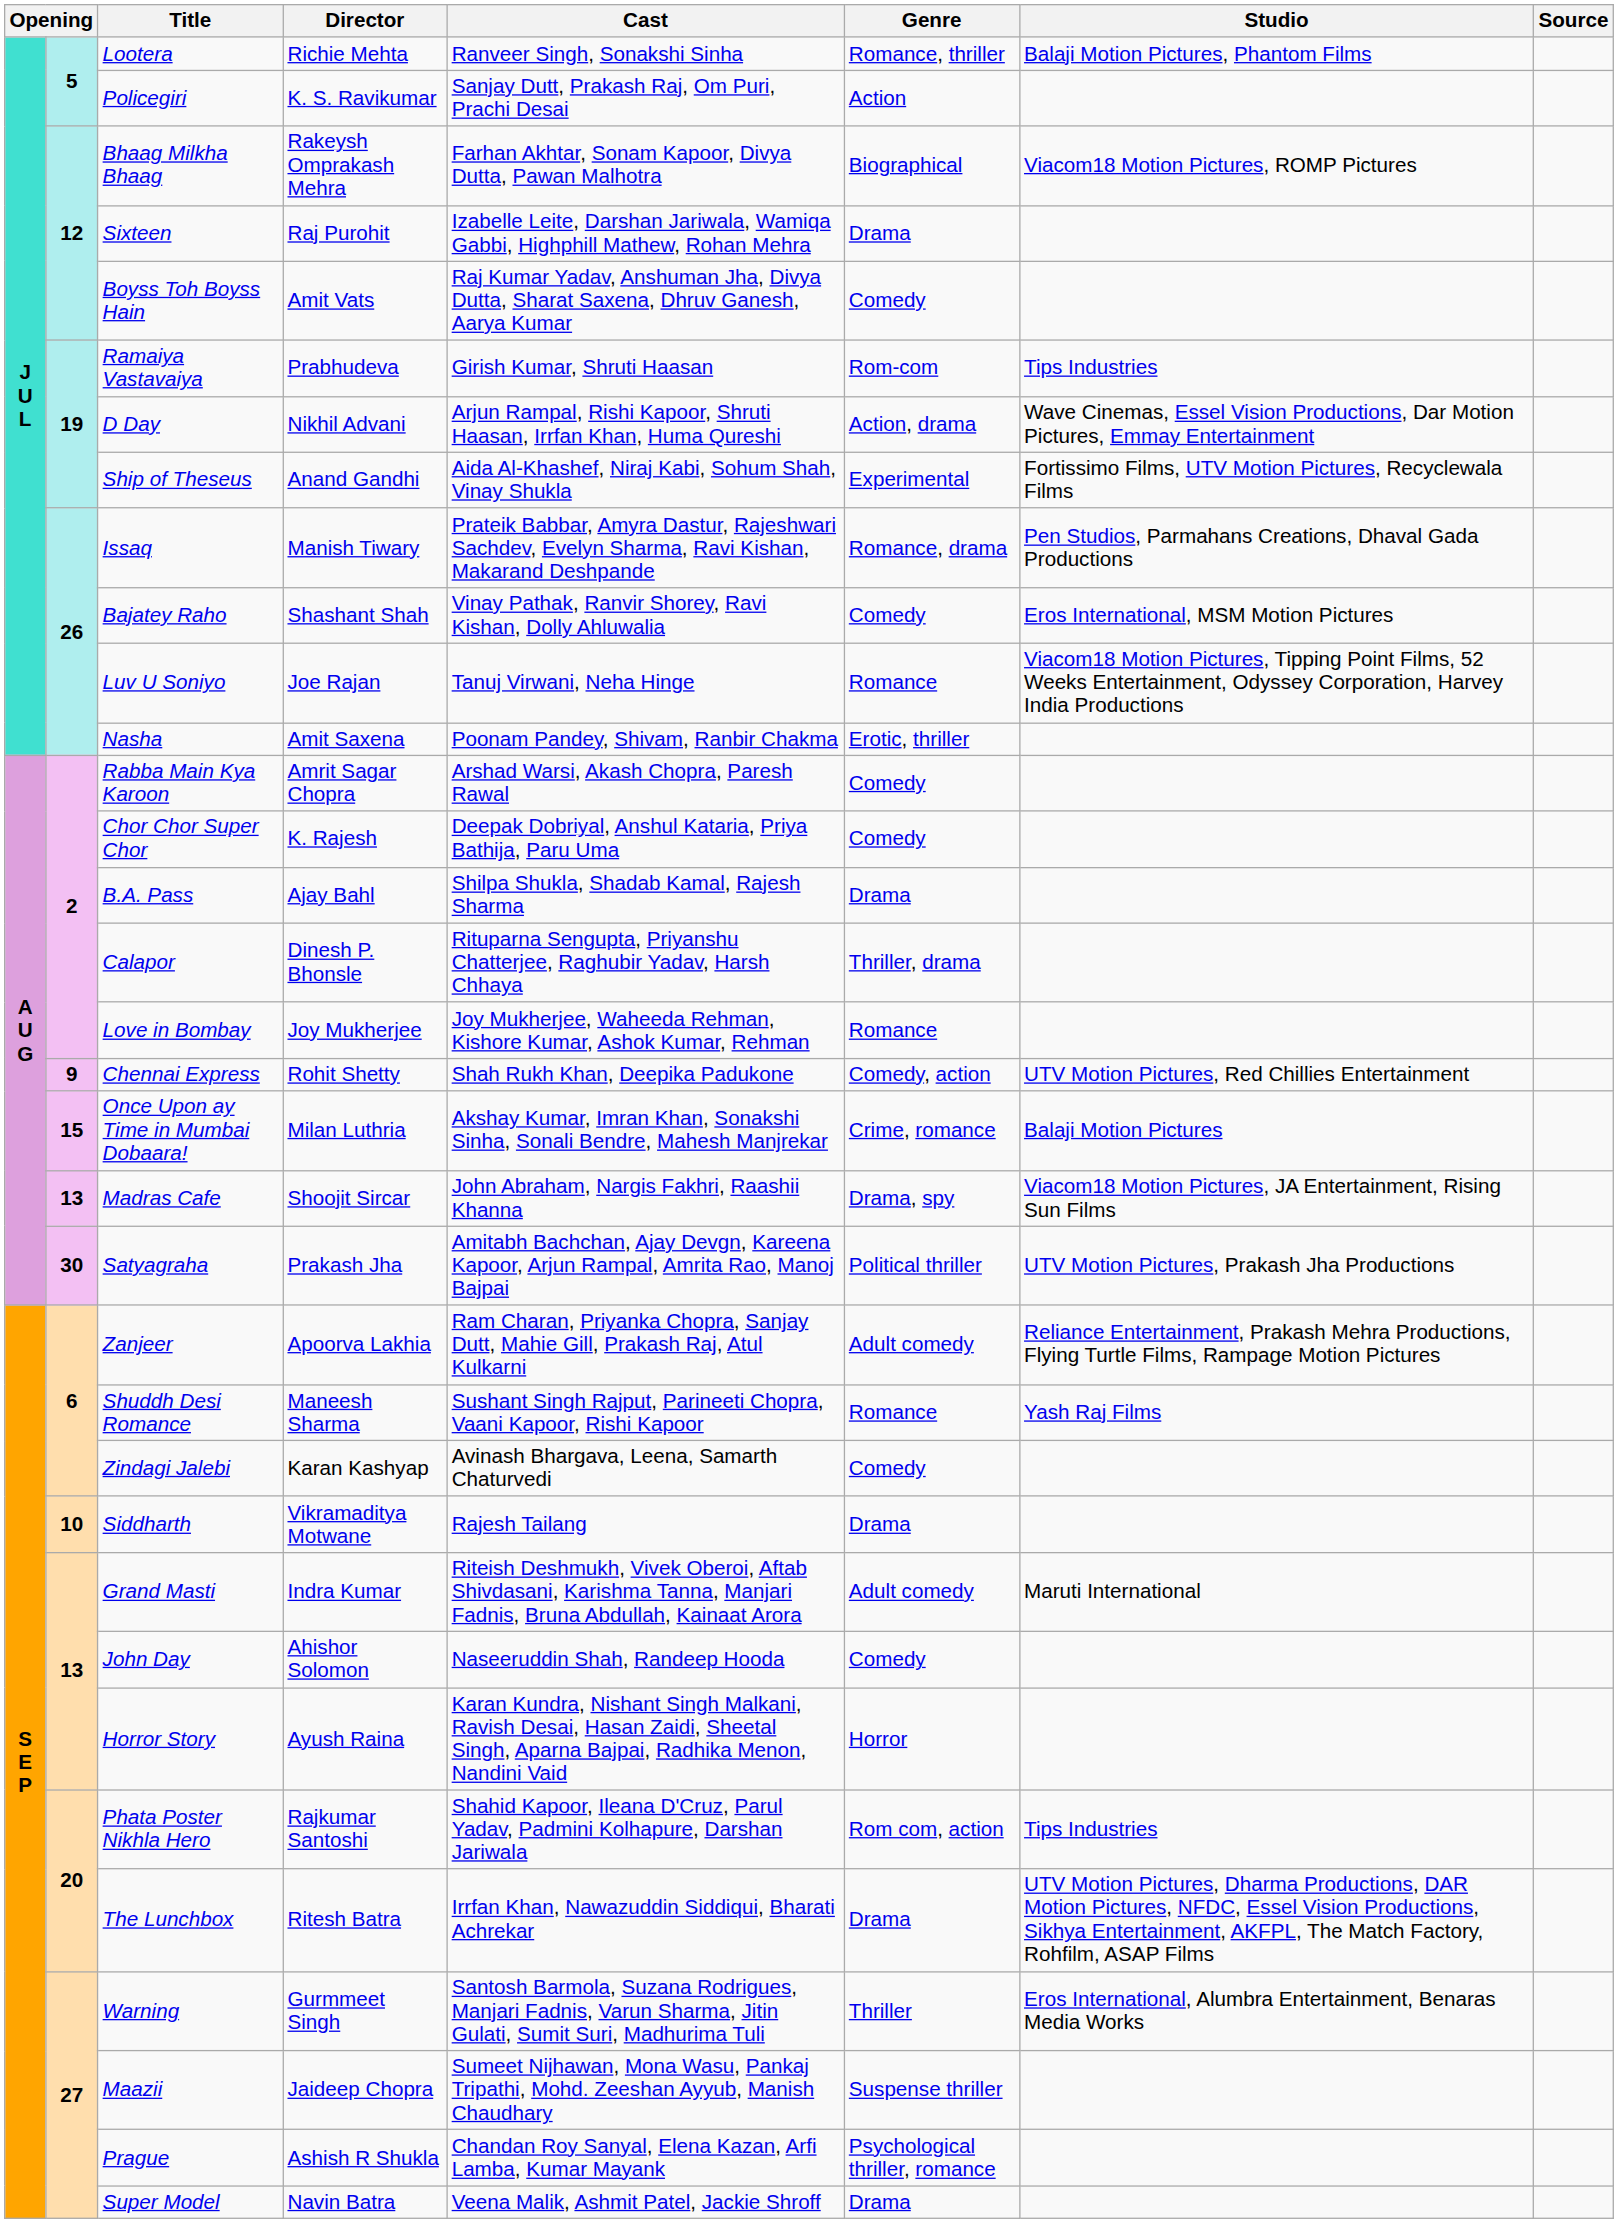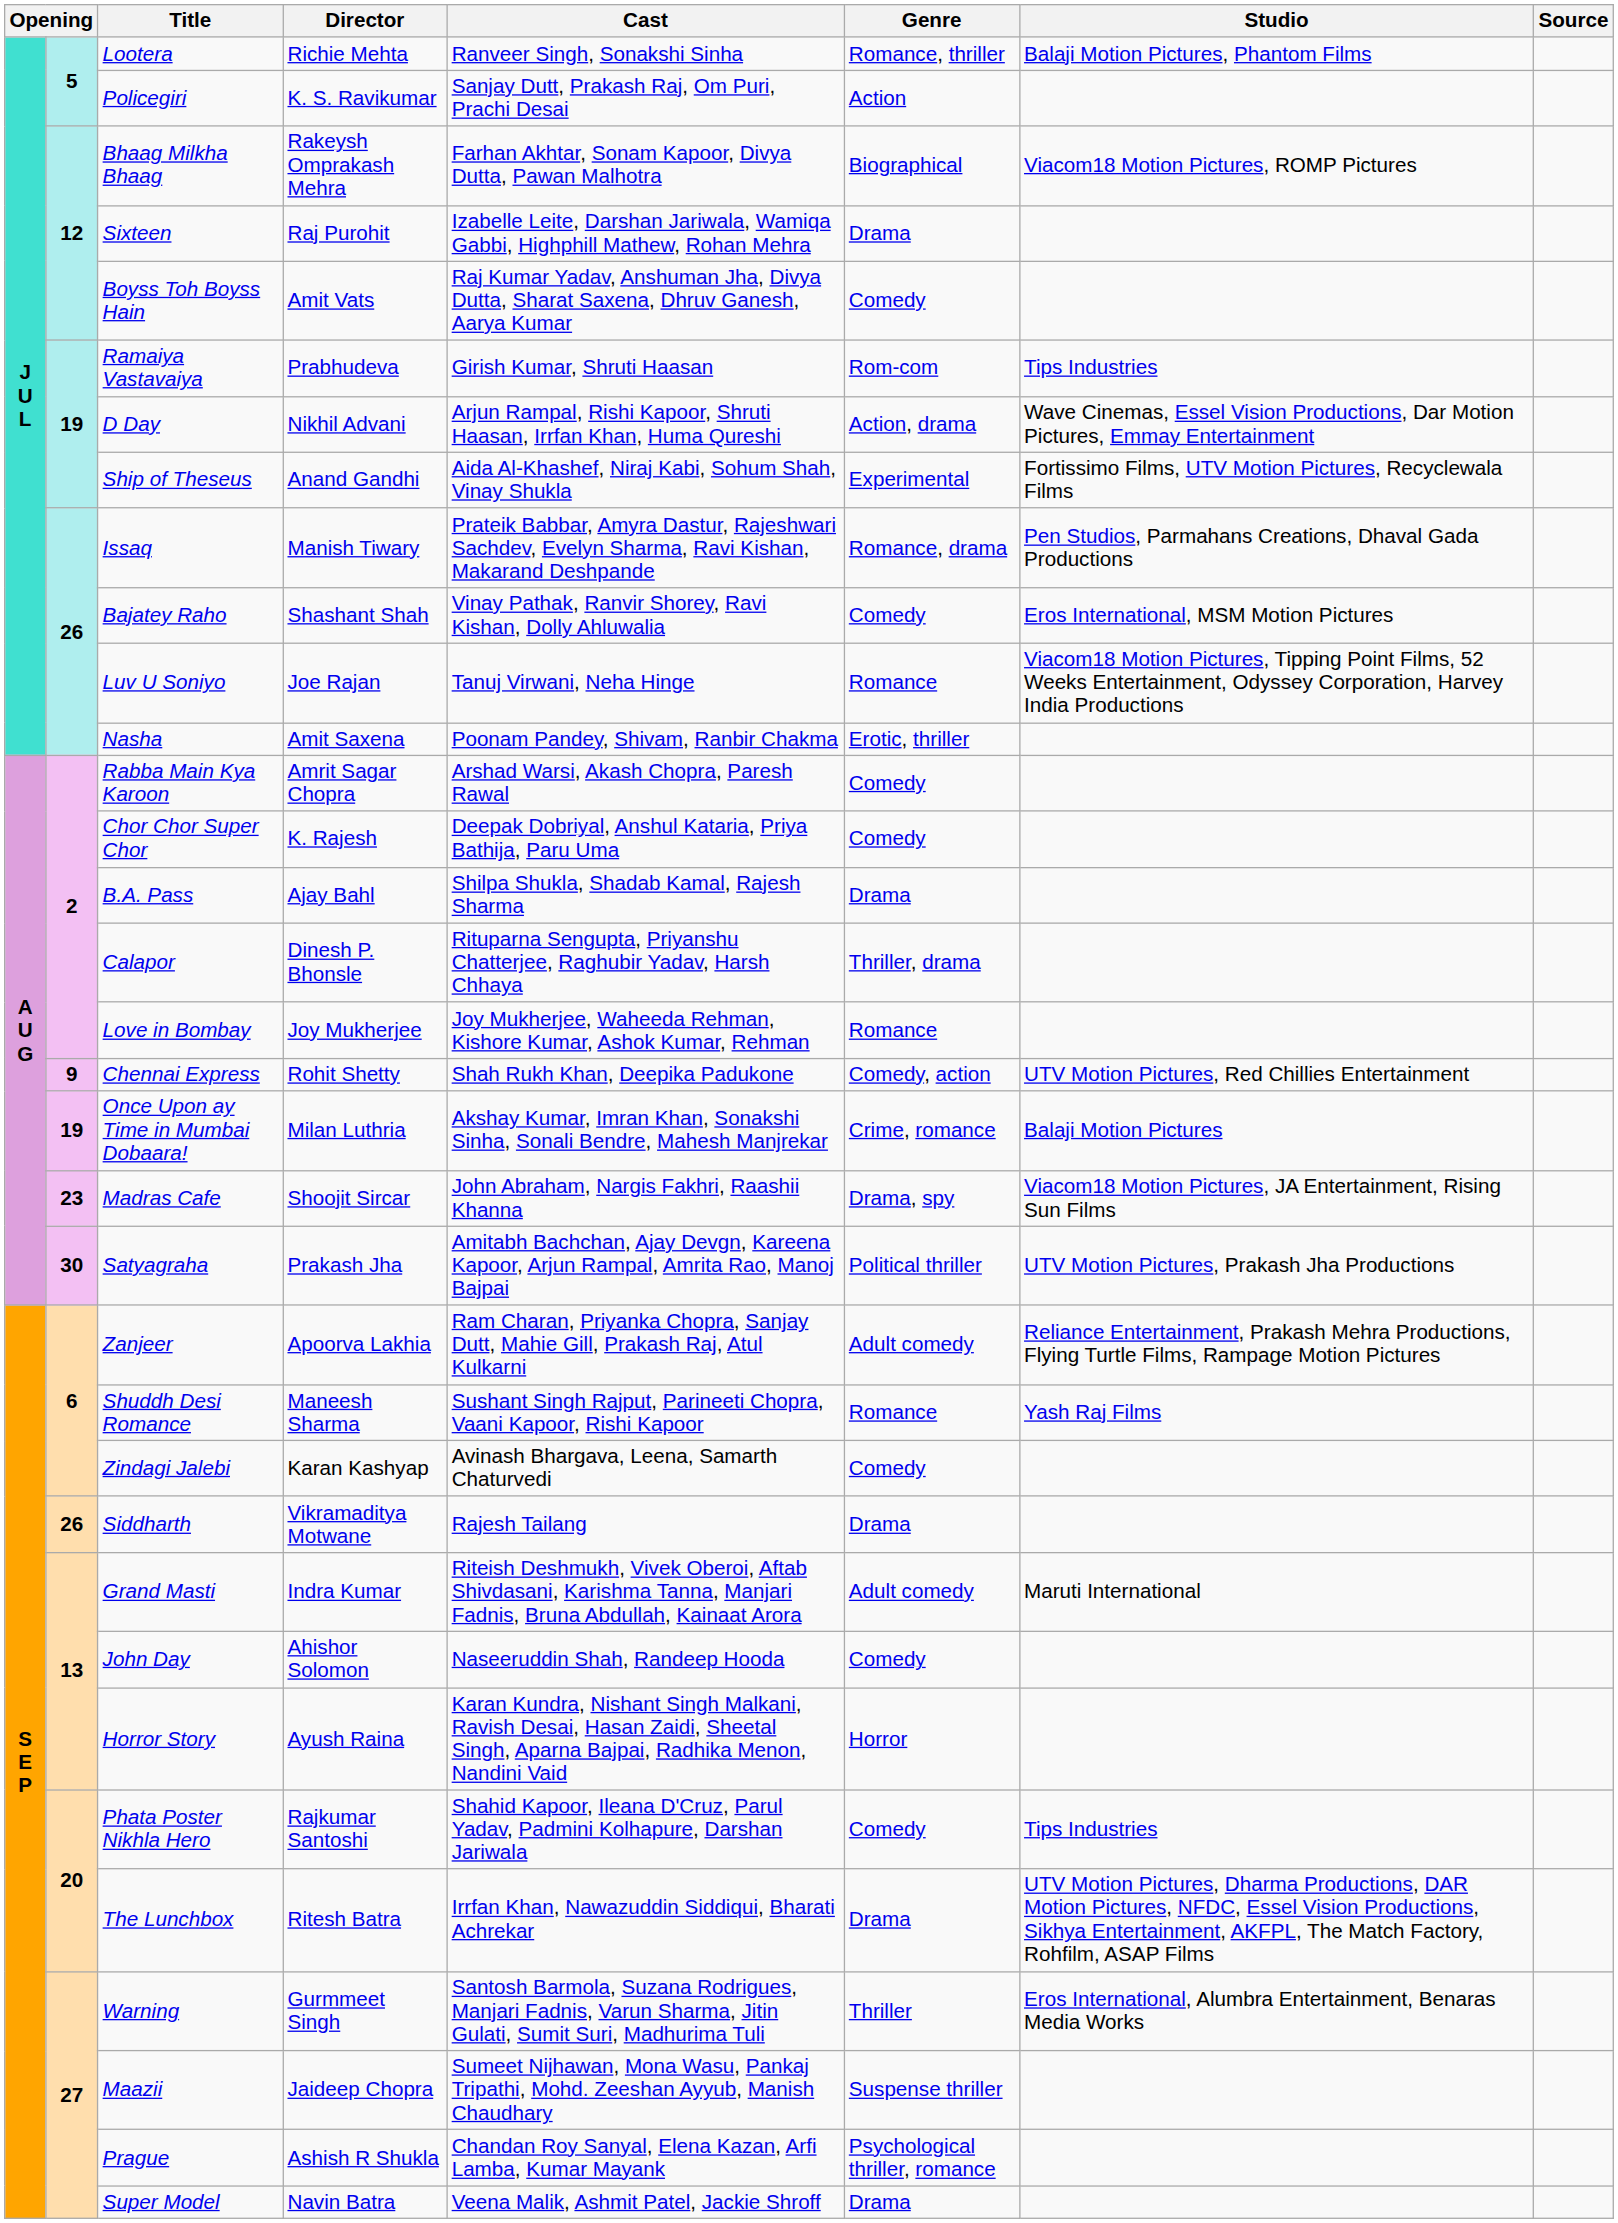(72, 1130) 15 -> (72, 1130) 19
(72, 1197) 13 -> (72, 1197) 23
(72, 1524) 10 -> (72, 1524) 26
(926, 1829) Rom com, action -> (887, 1829) Comedy
